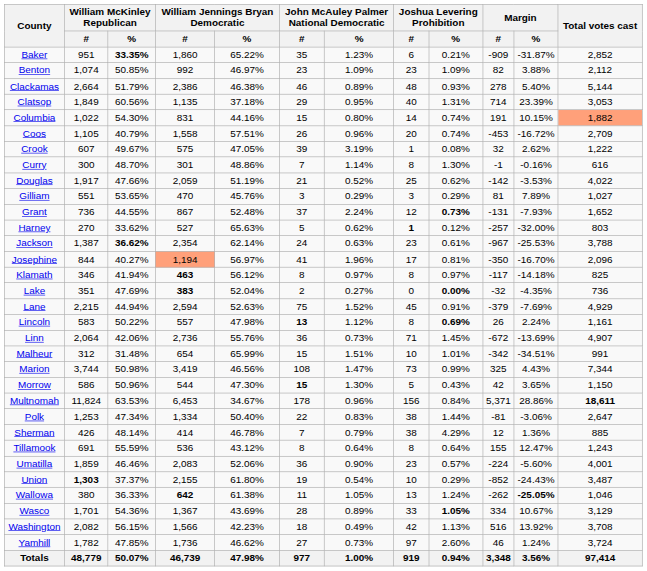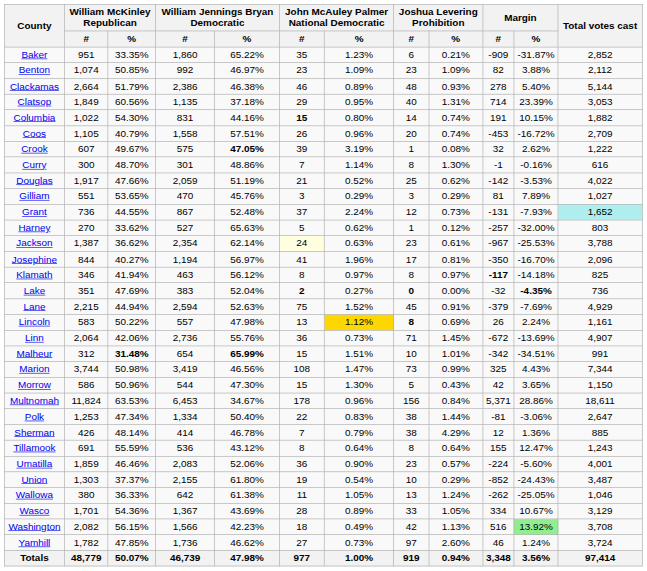(132, 54) bold -> (132, 54) normal
(302, 117) normal -> (302, 117) bold
(600, 117) lightsalmon background -> (600, 117) no background
(247, 149) normal -> (247, 149) bold
(456, 212) bold -> (456, 212) normal
(600, 212) no background -> (600, 212) paleturquoise background
(411, 228) bold -> (411, 228) normal
(132, 243) bold -> (132, 243) normal
(302, 243) no background -> (302, 243) lightyellow background
(185, 259) lightsalmon background -> (185, 259) no background
(185, 275) bold -> (185, 275) normal
(498, 275) normal -> (498, 275) bold
(185, 290) bold -> (185, 290) normal
(302, 290) normal -> (302, 290) bold
(411, 290) normal -> (411, 290) bold
(456, 290) bold -> (456, 290) normal
(536, 290) normal -> (536, 290) bold
(302, 322) bold -> (302, 322) normal
(359, 322) no background -> (359, 322) gold background
(411, 322) normal -> (411, 322) bold
(456, 322) bold -> (456, 322) normal
(132, 353) normal -> (132, 353) bold
(247, 353) normal -> (247, 353) bold
(302, 385) bold -> (302, 385) normal
(600, 401) bold -> (600, 401) normal
(86, 479) bold -> (86, 479) normal
(185, 495) bold -> (185, 495) normal
(536, 495) bold -> (536, 495) normal
(456, 511) bold -> (456, 511) normal
(536, 526) no background -> (536, 526) lightgreen background
